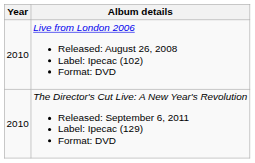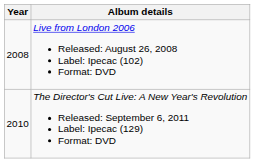(18, 54) 2010 -> (18, 54) 2008
